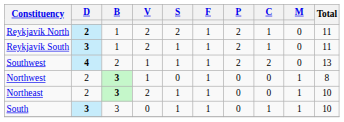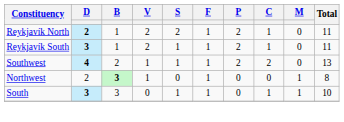- row: (25, 94)
